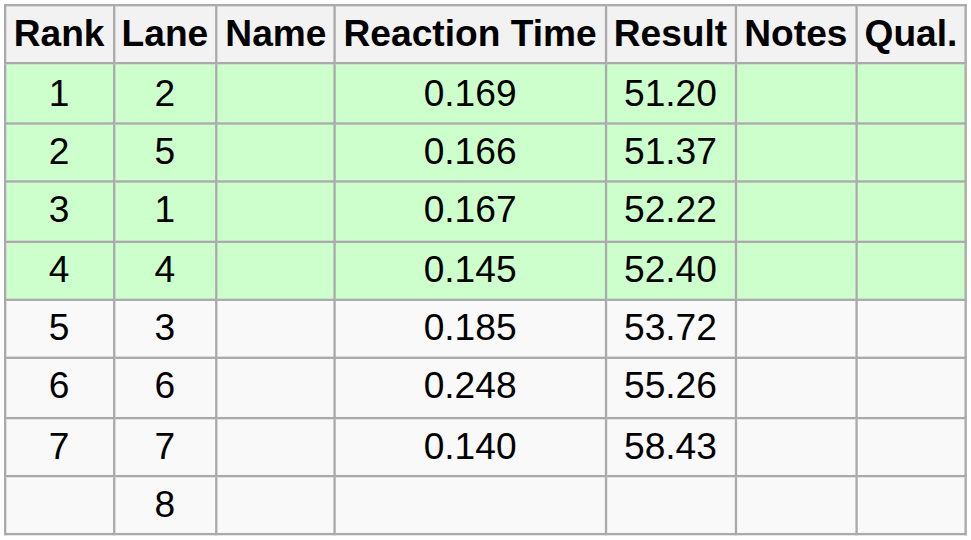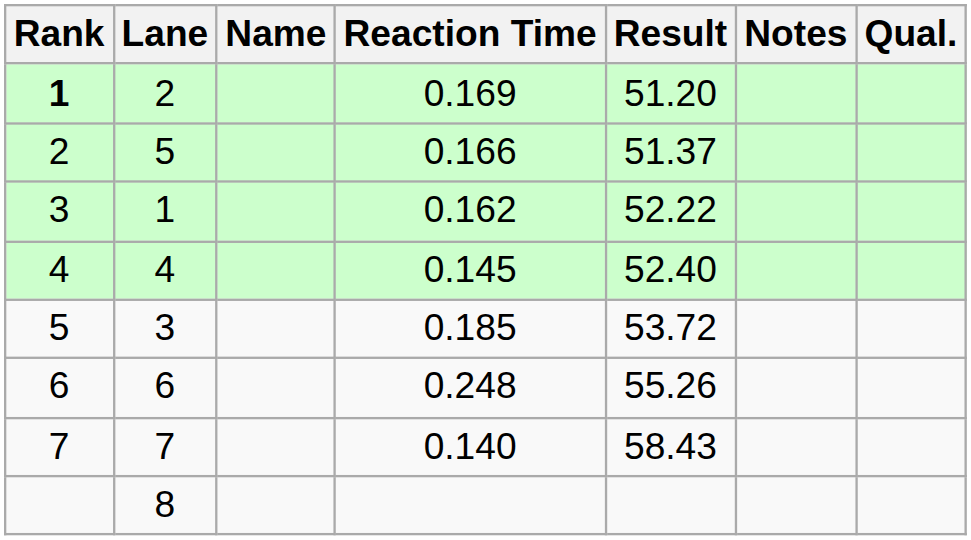(59, 92) normal -> (59, 92) bold
(470, 210) 0.167 -> (470, 210) 0.162
